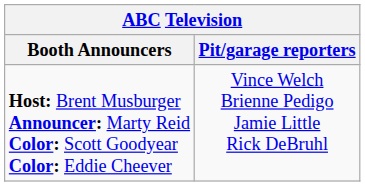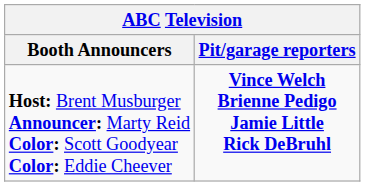(277, 112) normal -> (277, 112) bold
